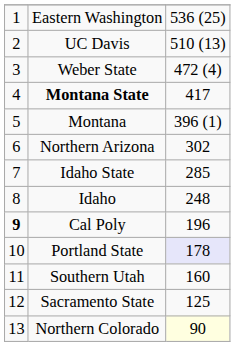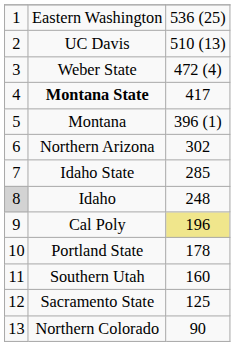(16, 198) no background -> (16, 198) lightgrey background
(16, 224) bold -> (16, 224) normal
(198, 224) no background -> (198, 224) khaki background
(198, 250) lavender background -> (198, 250) no background
(198, 328) lightyellow background -> (198, 328) no background
